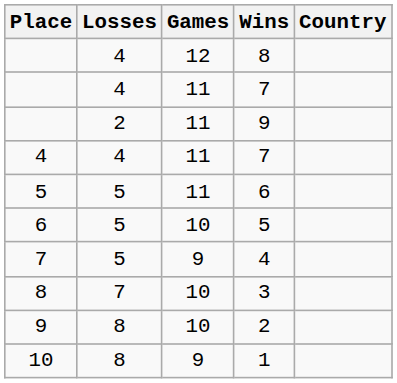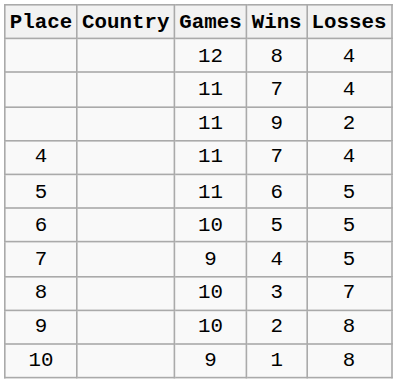columns swapped: (343, 22) <-> (120, 22)
